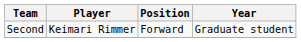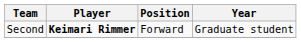(92, 30) normal -> (92, 30) bold
